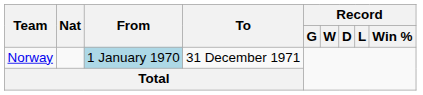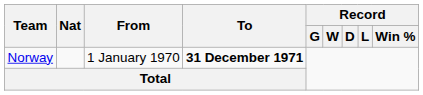(133, 57) lightblue background -> (133, 57) no background
(243, 57) normal -> (245, 57) bold
